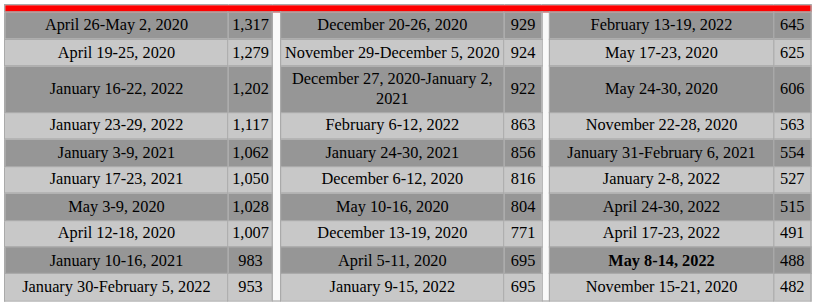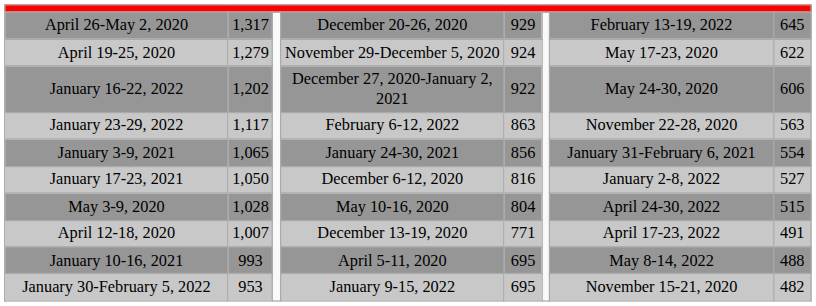(792, 52) 625 -> (792, 52) 622
(251, 152) 1,062 -> (251, 152) 1,065
(251, 259) 983 -> (251, 259) 993
(662, 259) bold -> (662, 259) normal
